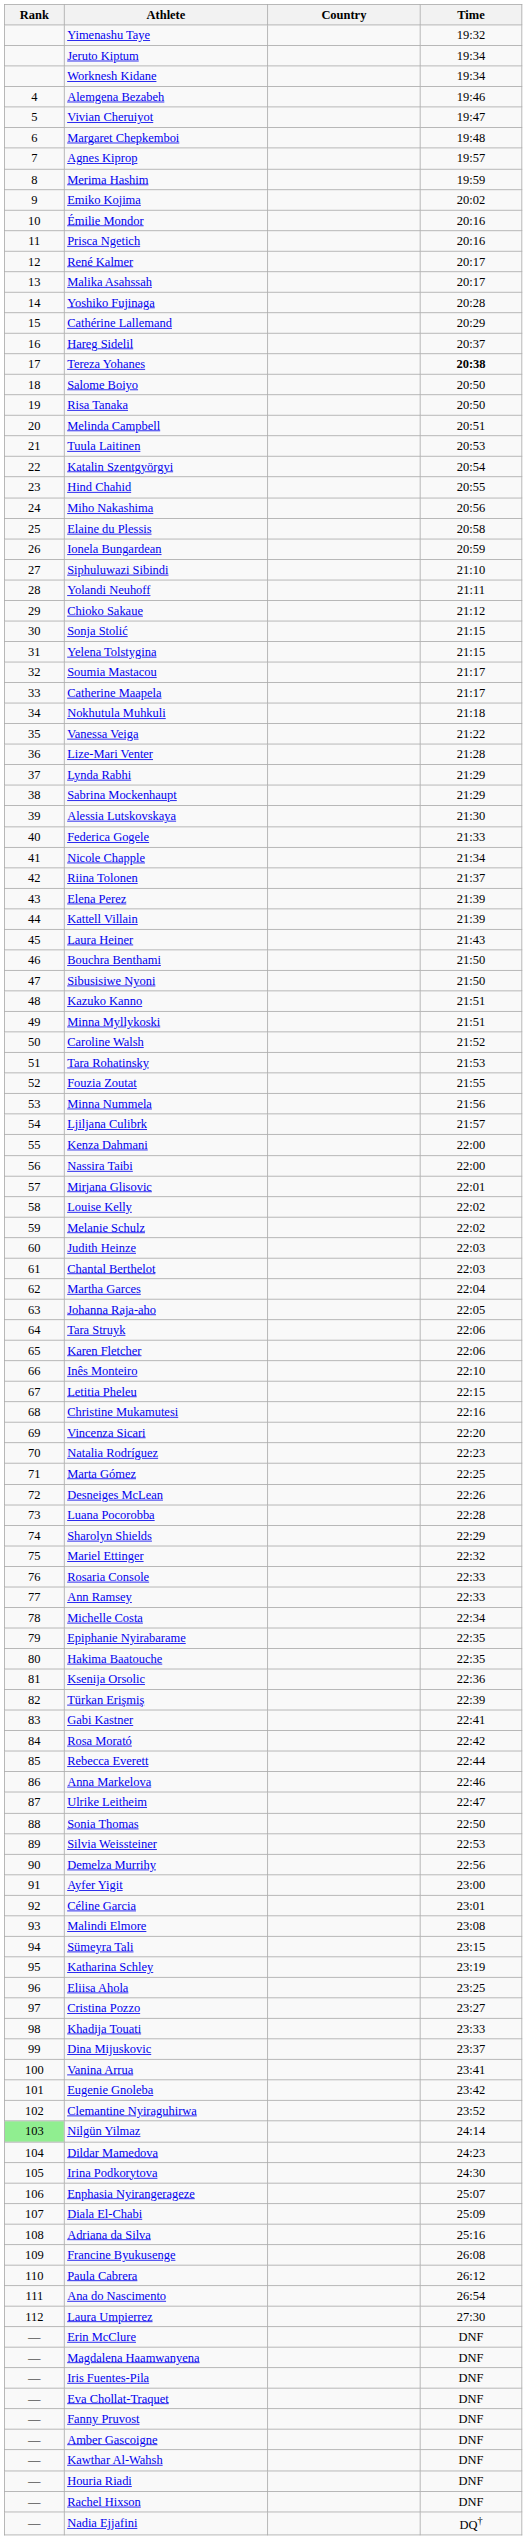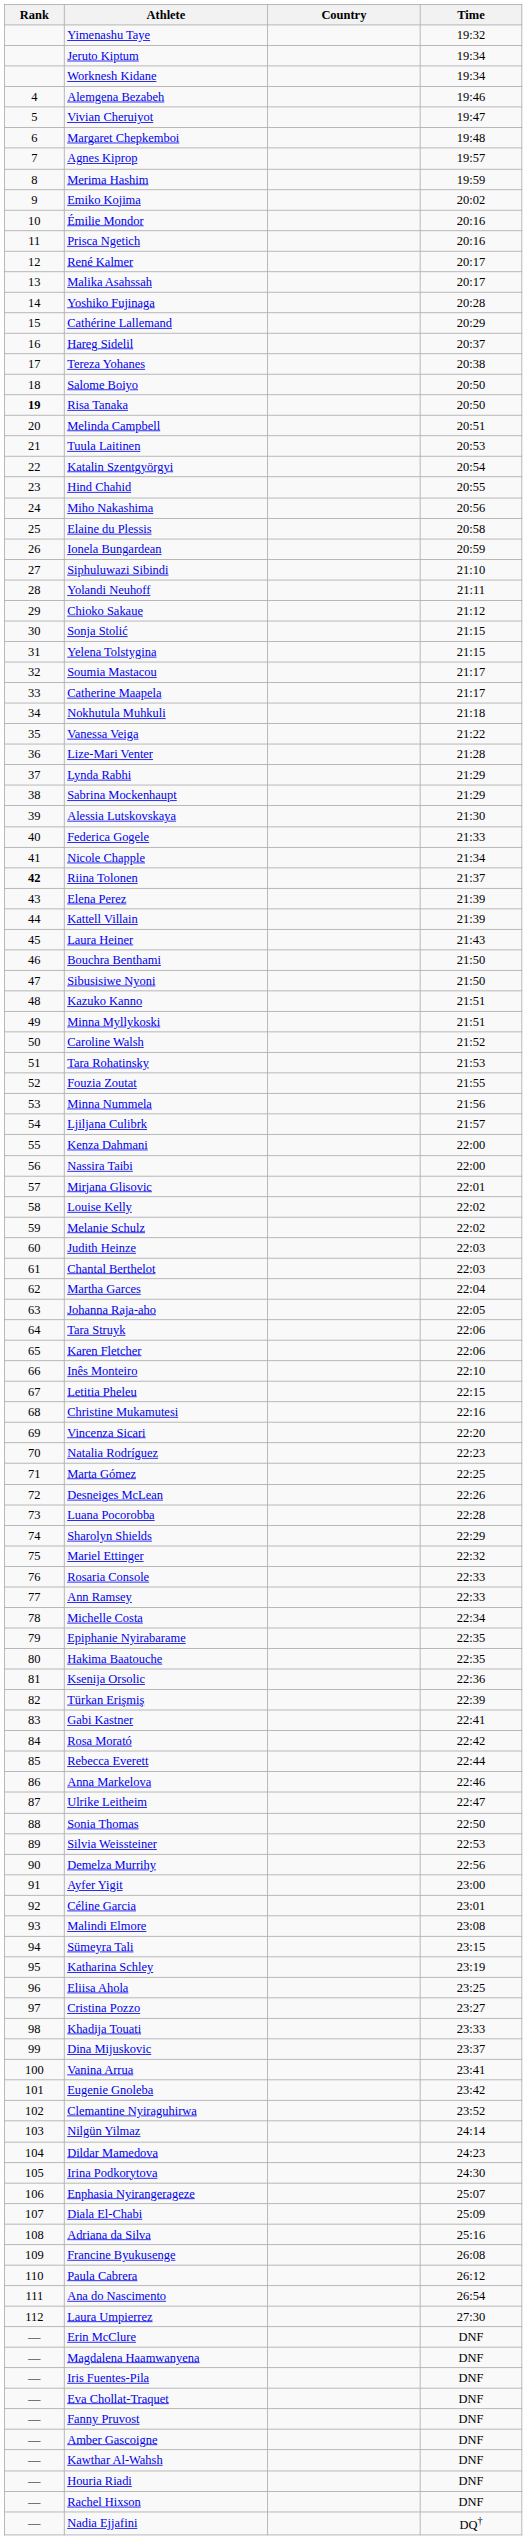(471, 364) bold -> (471, 364) normal
(34, 405) normal -> (34, 405) bold
(34, 878) normal -> (34, 878) bold
(34, 2131) lightgreen background -> (34, 2131) no background
